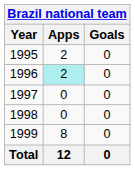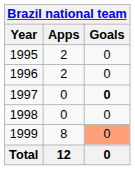(64, 74) paleturquoise background -> (64, 74) no background
(107, 94) normal -> (107, 94) bold
(107, 134) no background -> (107, 134) lightsalmon background
